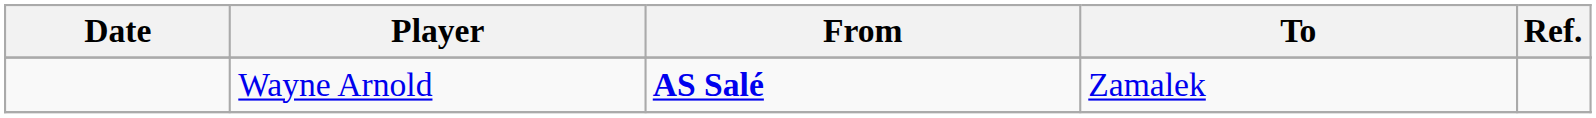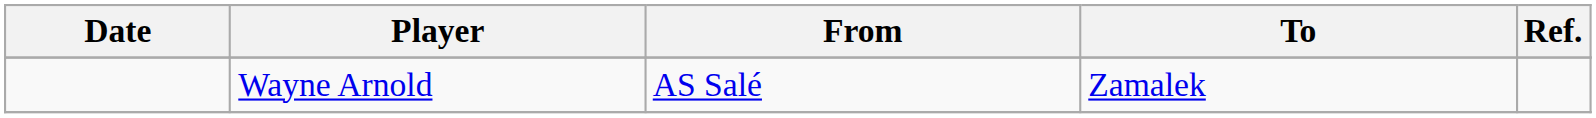(708, 84) bold -> (707, 84) normal
